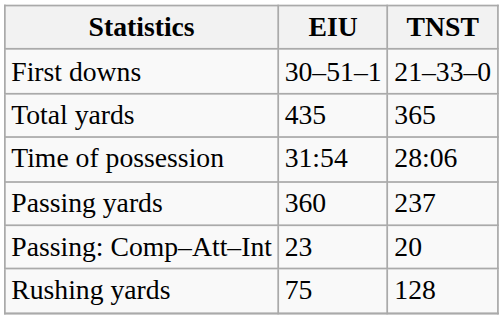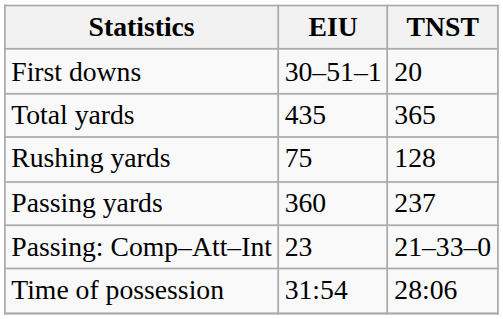(443, 71) 21–33–0 -> (408, 71) 20
rows swapped: (91, 290) <-> (118, 158)
(408, 246) 20 -> (443, 246) 21–33–0
